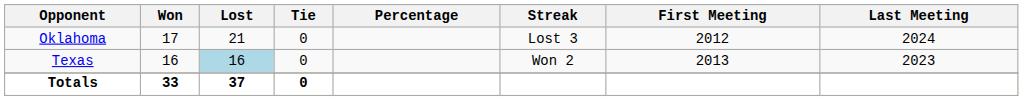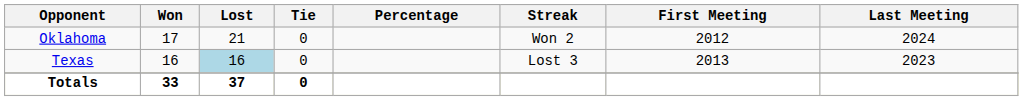(553, 39) Lost 3 -> (553, 39) Won 2
(553, 61) Won 2 -> (553, 61) Lost 3
